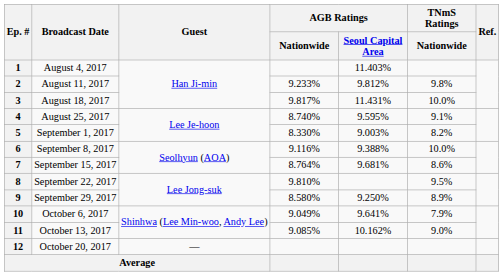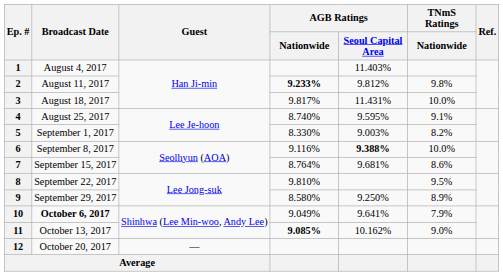(304, 84) normal -> (304, 84) bold
(373, 149) normal -> (373, 149) bold
(75, 214) normal -> (75, 214) bold
(304, 230) normal -> (304, 230) bold
